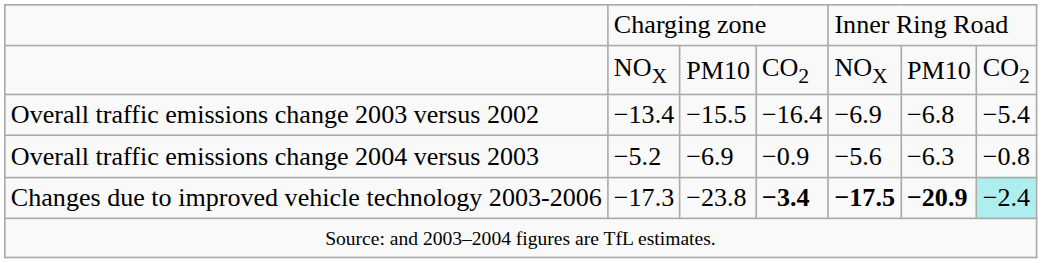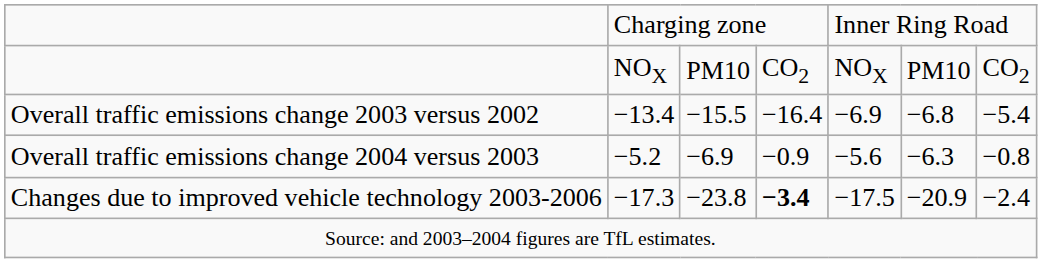(865, 197) bold -> (865, 197) normal
(937, 197) bold -> (937, 197) normal
(1006, 197) paleturquoise background -> (1006, 197) no background
